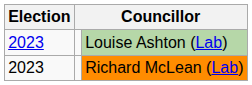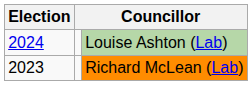(26, 42) 2023 -> (26, 42) 2024
